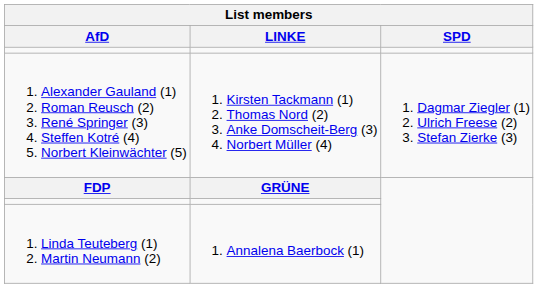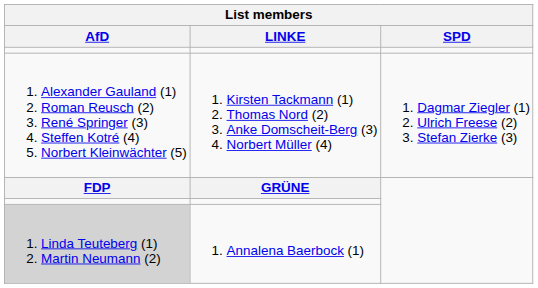(97, 251) no background -> (97, 251) lightgrey background
